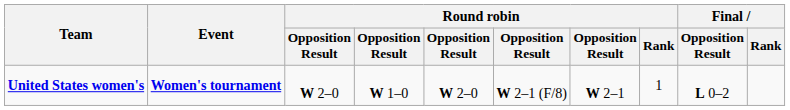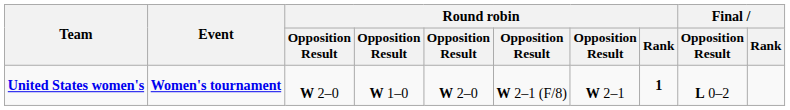(659, 85) normal -> (659, 85) bold
